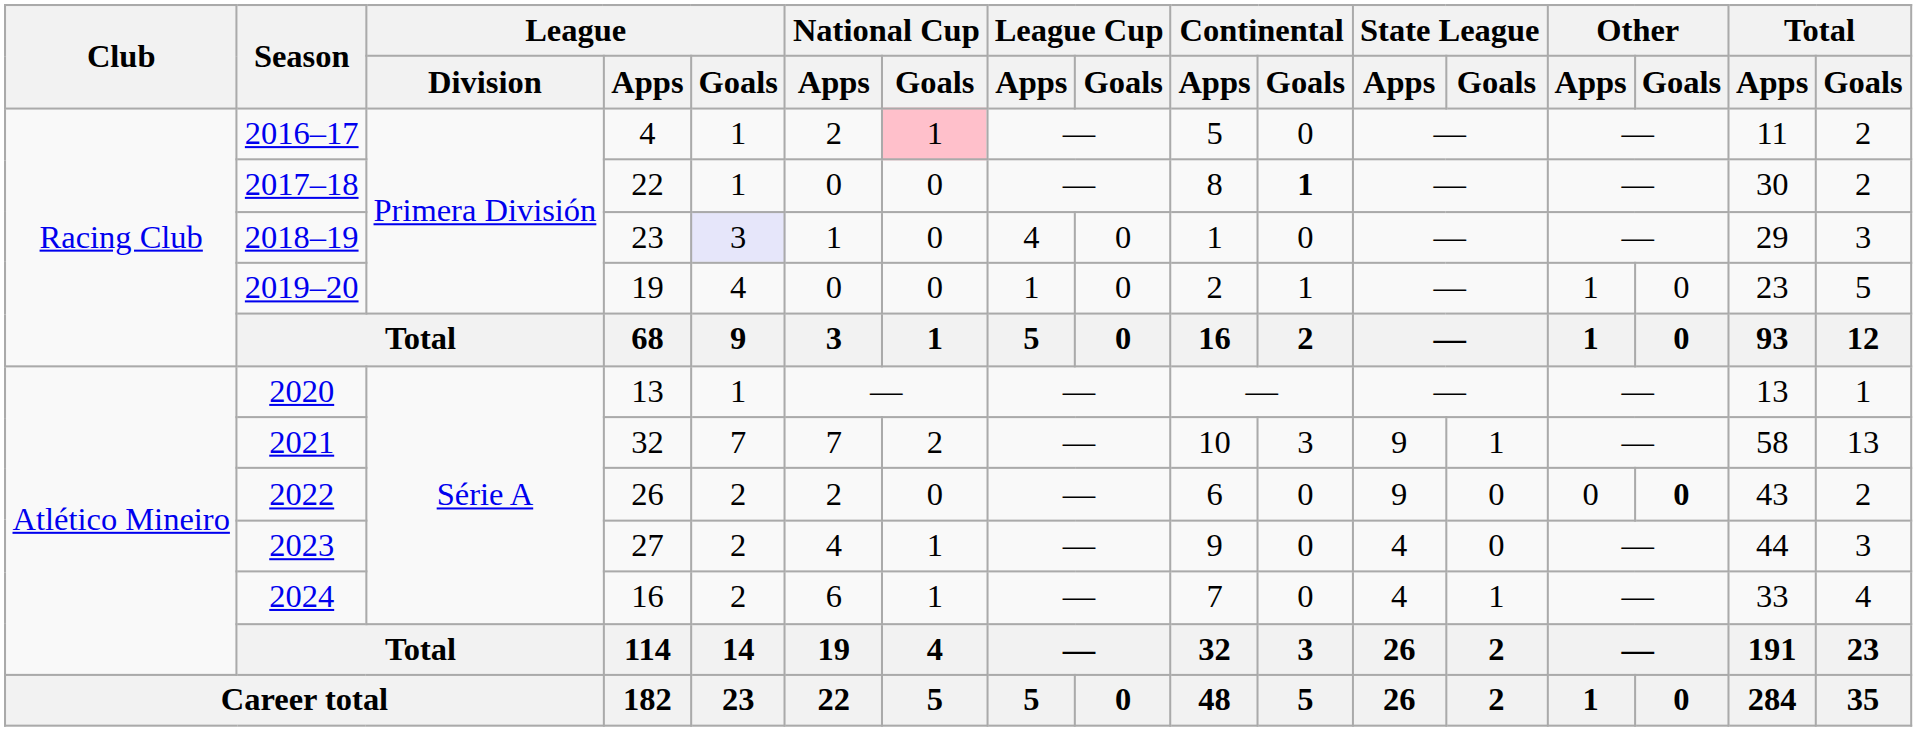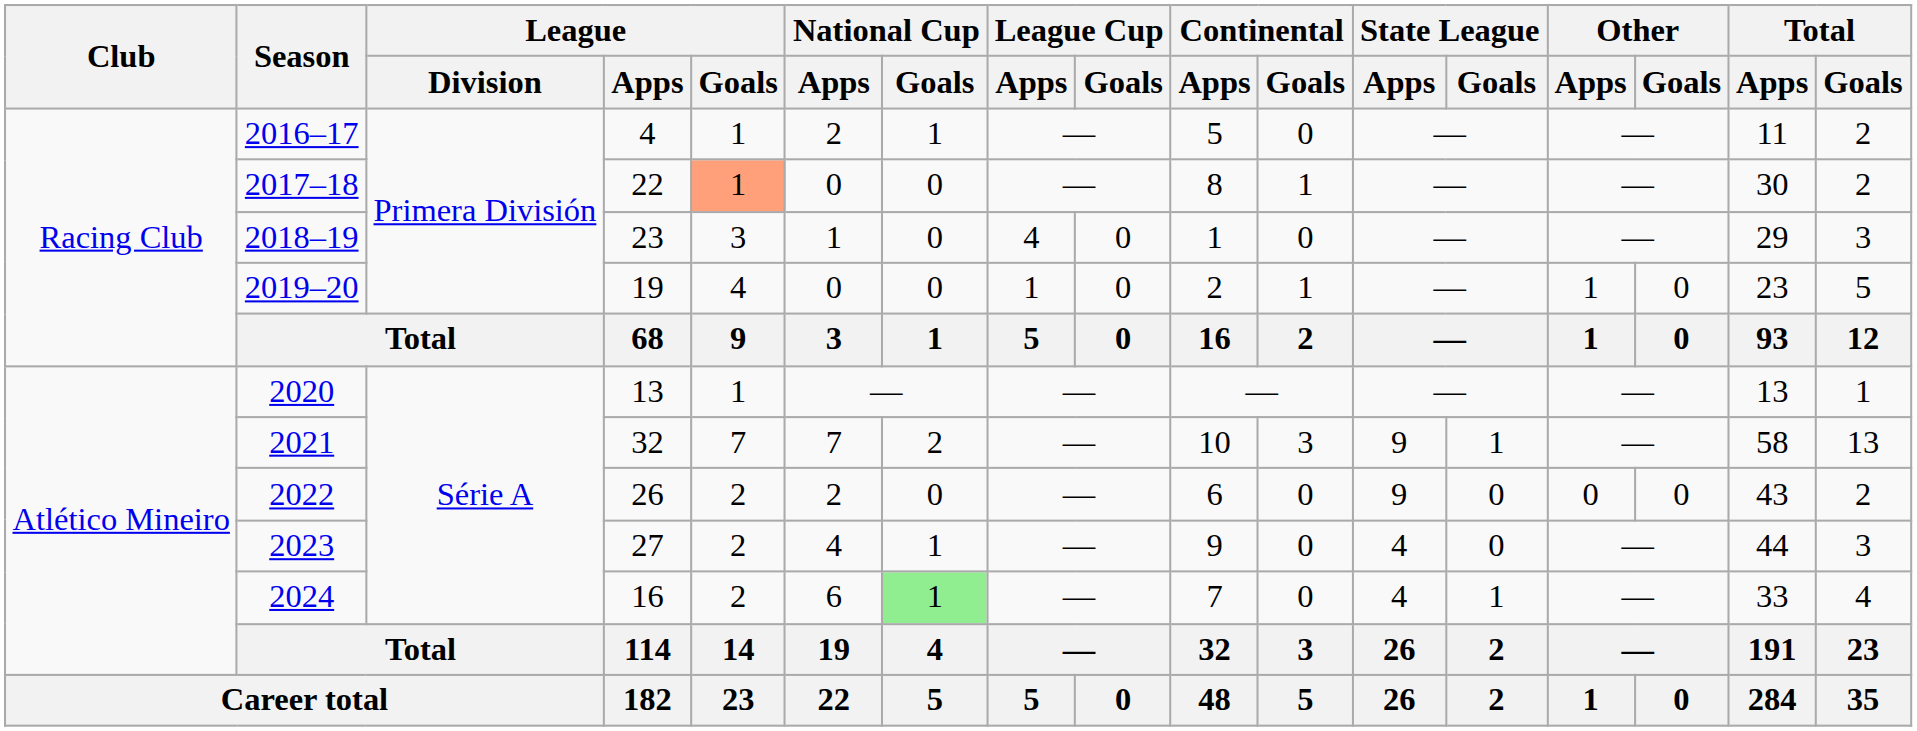(935, 133) pink background -> (935, 133) no background
(738, 184) no background -> (738, 184) lightsalmon background
(1305, 184) bold -> (1305, 184) normal
(738, 236) lavender background -> (738, 236) no background
(1681, 493) bold -> (1681, 493) normal
(935, 596) no background -> (935, 596) lightgreen background
